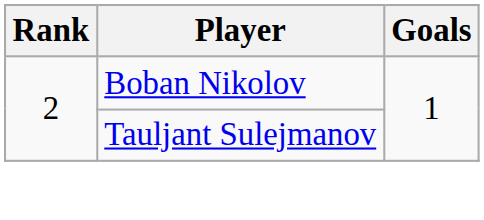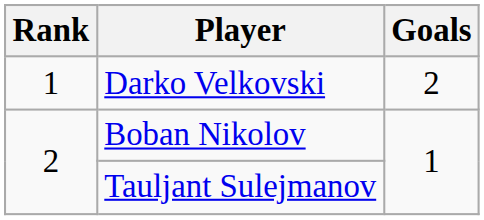+ row: (215, 82)
